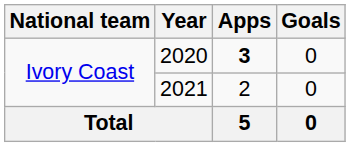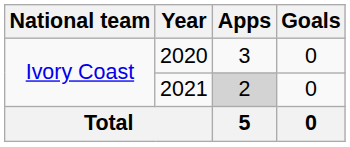(244, 55) bold -> (244, 55) normal
(244, 89) no background -> (244, 89) lightgrey background
